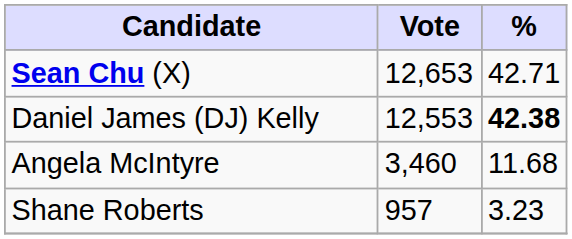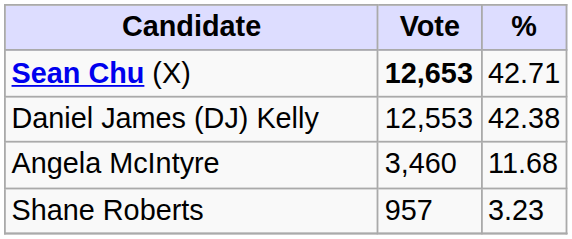(429, 73) normal -> (429, 73) bold
(524, 118) bold -> (524, 118) normal
